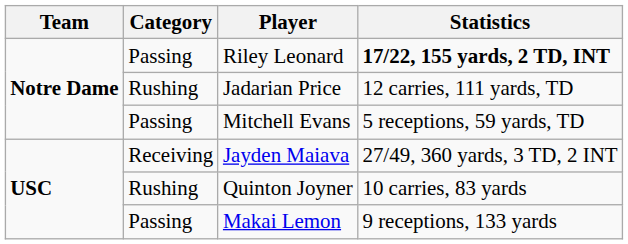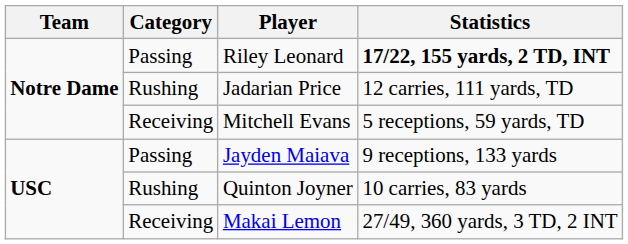(160, 121) Passing -> (171, 121) Receiving
(171, 155) Receiving -> (160, 155) Passing
(490, 155) 27/49, 360 yards, 3 TD, 2 INT -> (460, 155) 9 receptions, 133 yards
(160, 221) Passing -> (171, 221) Receiving
(460, 221) 9 receptions, 133 yards -> (490, 221) 27/49, 360 yards, 3 TD, 2 INT
